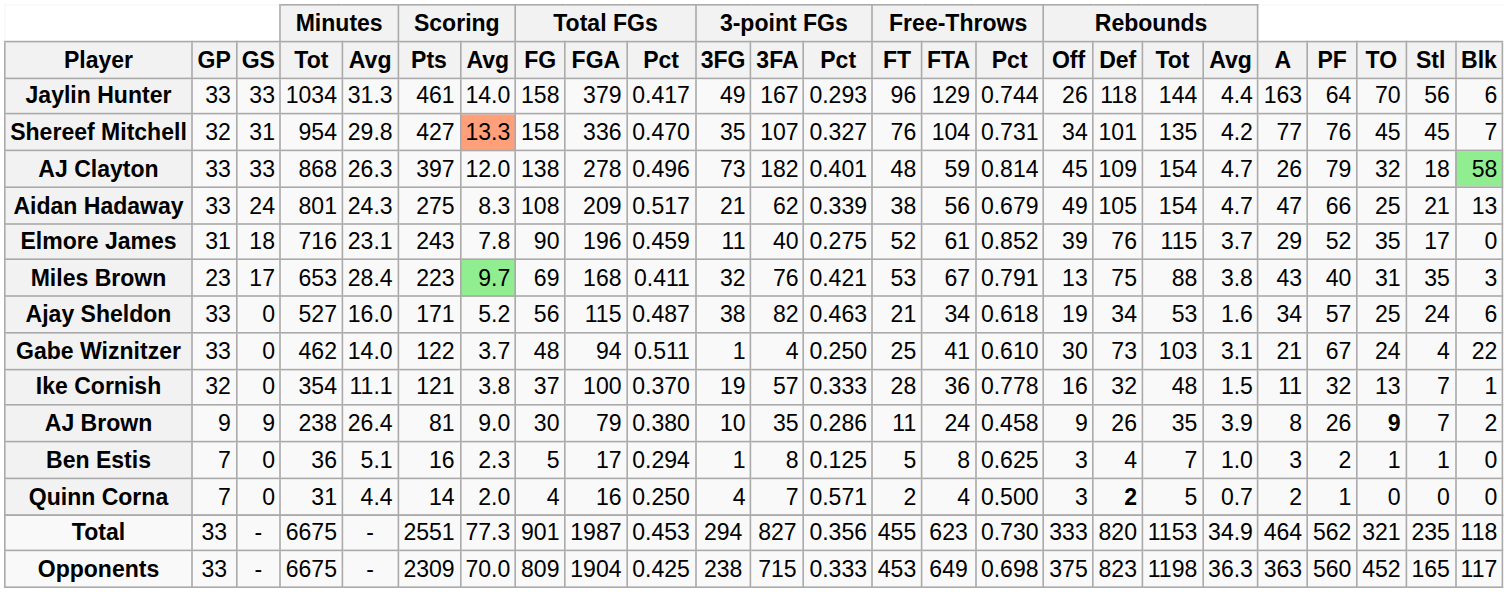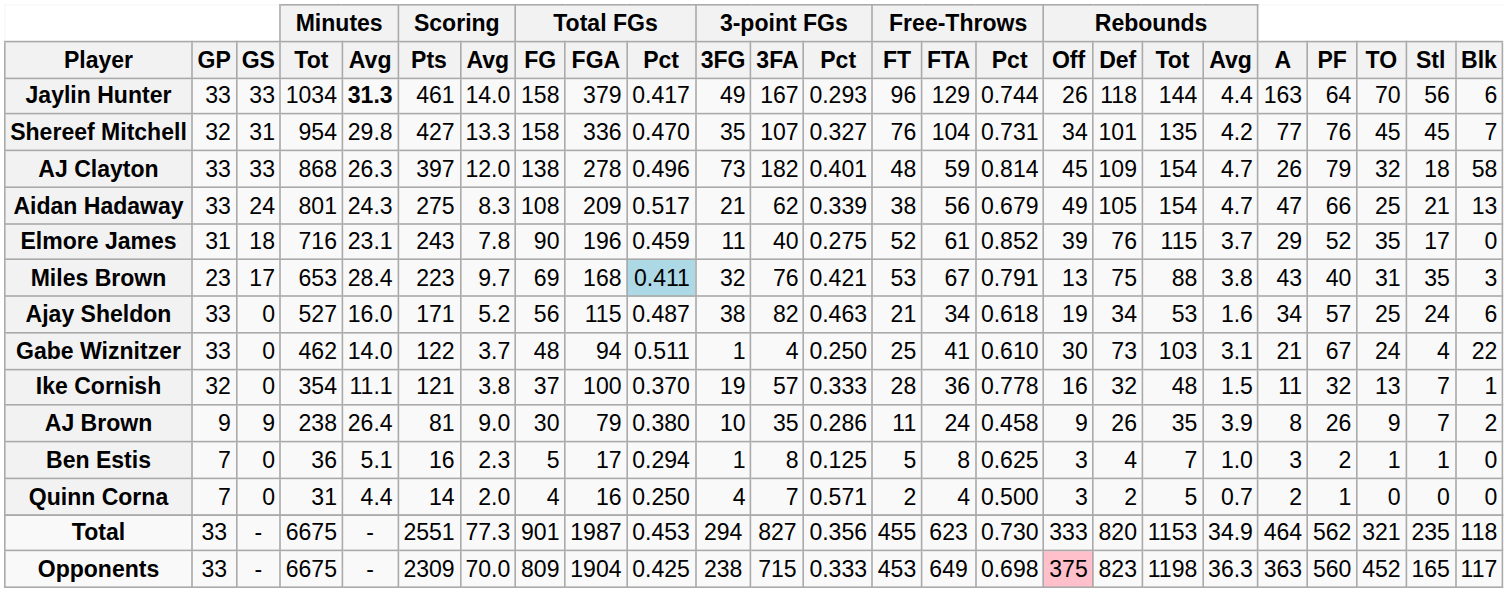(370, 96) normal -> (370, 96) bold
(488, 133) lightsalmon background -> (488, 133) no background
(1485, 169) lightgreen background -> (1485, 169) no background
(494, 278) lightgreen background -> (494, 278) no background
(662, 278) no background -> (662, 278) lightblue background
(1394, 424) bold -> (1394, 424) normal
(1131, 497) bold -> (1131, 497) normal
(1069, 569) no background -> (1069, 569) pink background
